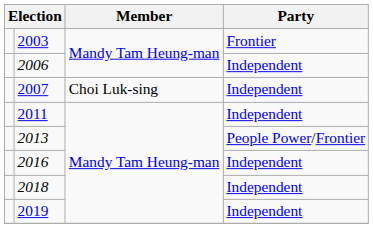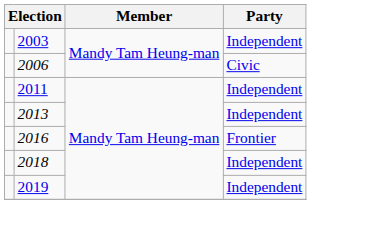(251, 41) Frontier -> (264, 41) Independent
(264, 65) Independent -> (243, 65) Civic
- row: (33, 89)
(296, 138) People Power/Frontier -> (264, 114) Independent
(264, 162) Independent -> (251, 138) Frontier
